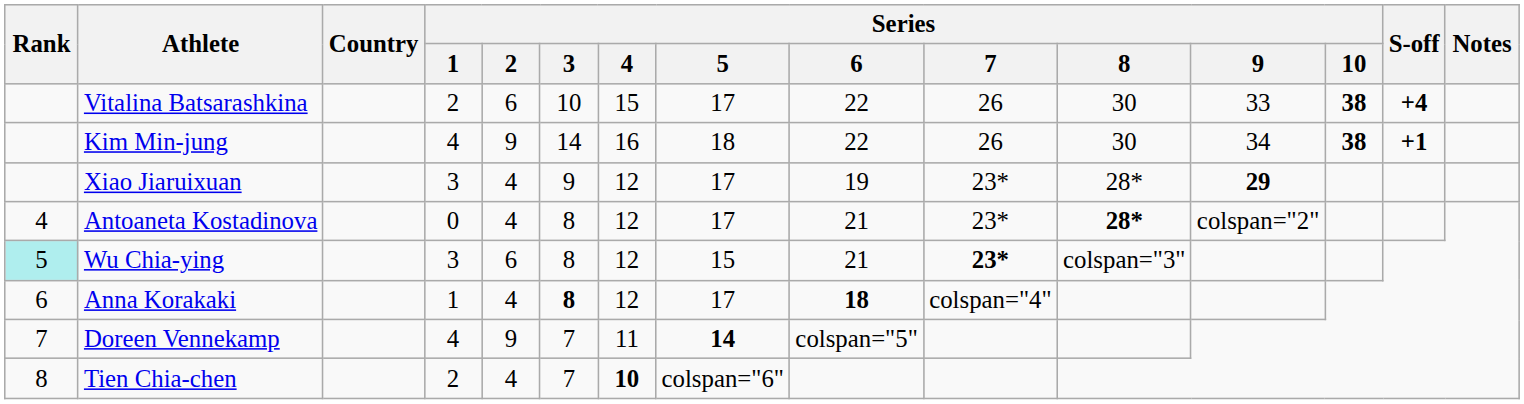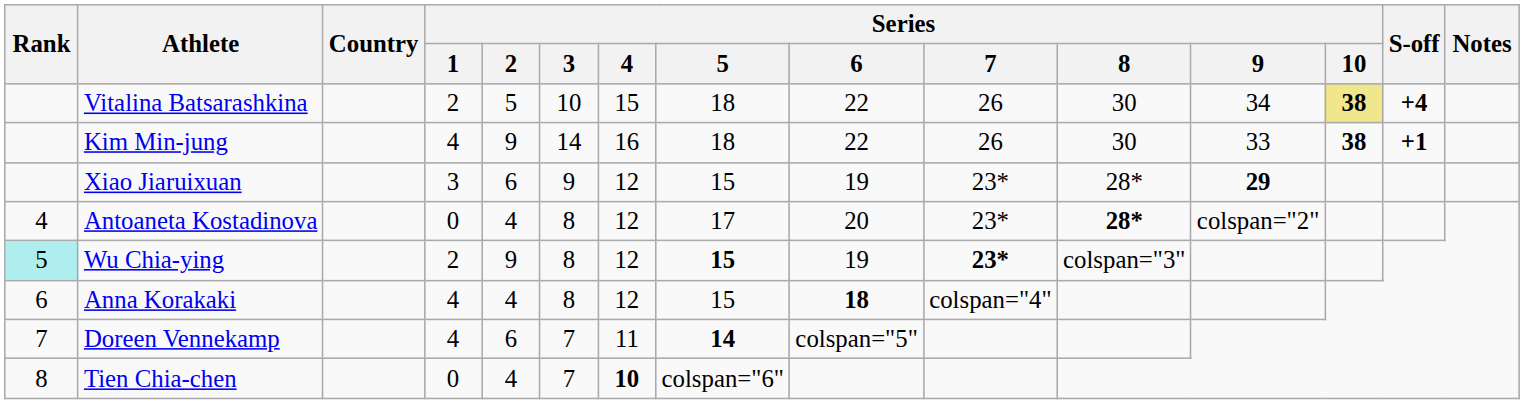(511, 102) 6 -> (511, 102) 5
(723, 102) 17 -> (723, 102) 18
(1258, 102) 33 -> (1258, 102) 34
(1354, 102) no background -> (1354, 102) khaki background
(1258, 142) 34 -> (1258, 142) 33
(511, 181) 4 -> (511, 181) 6
(723, 181) 17 -> (723, 181) 15
(857, 220) 21 -> (857, 220) 20
(453, 260) 3 -> (453, 260) 2
(511, 260) 6 -> (511, 260) 9
(723, 260) normal -> (723, 260) bold
(857, 260) 21 -> (857, 260) 19
(453, 299) 1 -> (453, 299) 4
(569, 299) bold -> (569, 299) normal
(723, 299) 17 -> (723, 299) 15
(511, 338) 9 -> (511, 338) 6
(453, 378) 2 -> (453, 378) 0
